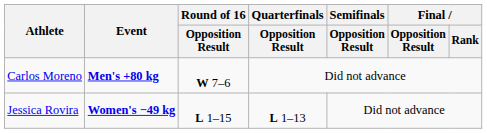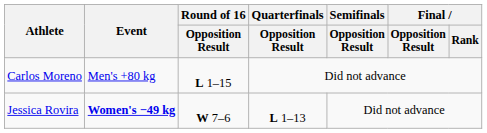(123, 75) bold -> (122, 75) normal
(213, 83) W 7–6 -> (213, 83) L 1–15
(213, 118) L 1–15 -> (213, 118) W 7–6
